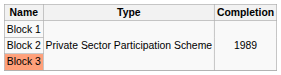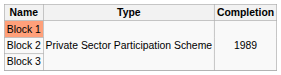(24, 29) no background -> (24, 29) lightsalmon background
(24, 62) lightsalmon background -> (24, 62) no background
